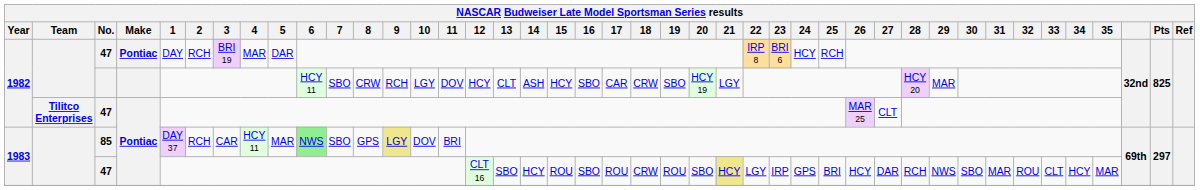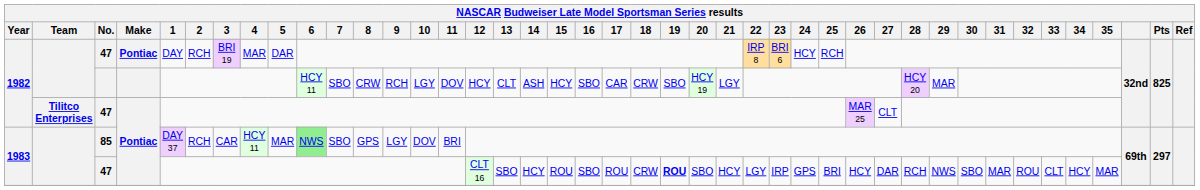(397, 142) khaki background -> (397, 142) no background
(675, 171) normal -> (675, 171) bold
(729, 171) khaki background -> (729, 171) no background
